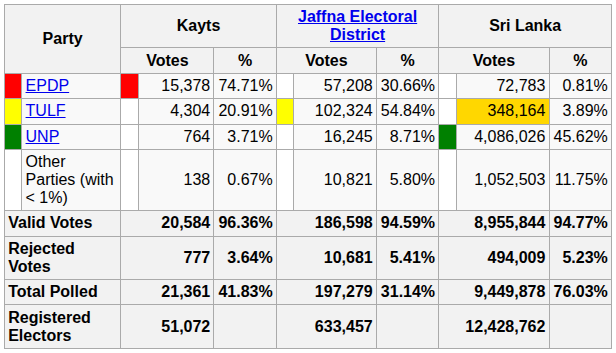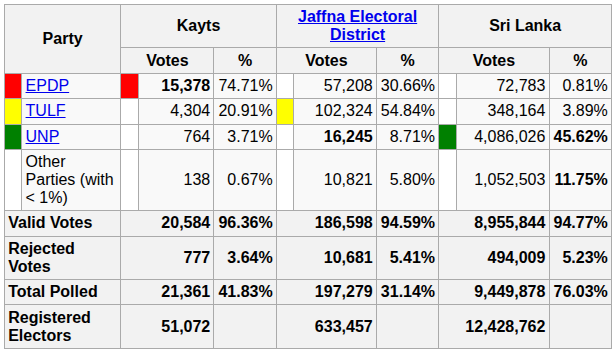(186, 85) normal -> (186, 85) bold
(516, 111) gold background -> (516, 111) no background
(348, 136) normal -> (348, 136) bold
(581, 136) normal -> (581, 136) bold
(581, 180) normal -> (581, 180) bold
